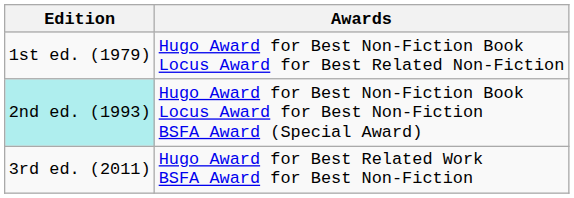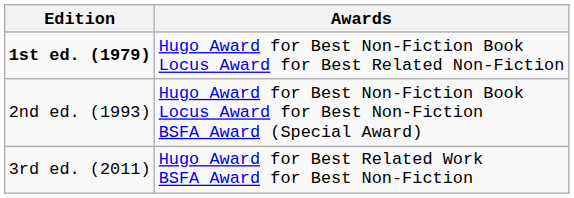(80, 56) normal -> (80, 56) bold
(80, 113) paleturquoise background -> (80, 113) no background
